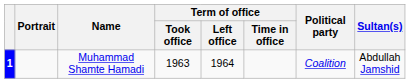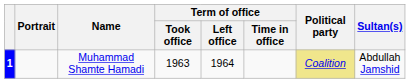(325, 64) no background -> (325, 64) khaki background
